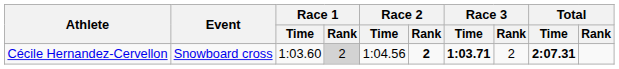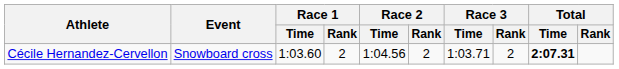(342, 54) lightgrey background -> (342, 54) no background
(426, 54) bold -> (426, 54) normal
(469, 54) bold -> (468, 54) normal
